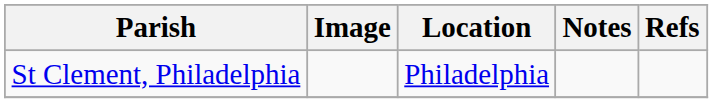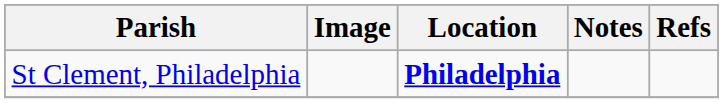(477, 73) normal -> (482, 73) bold
